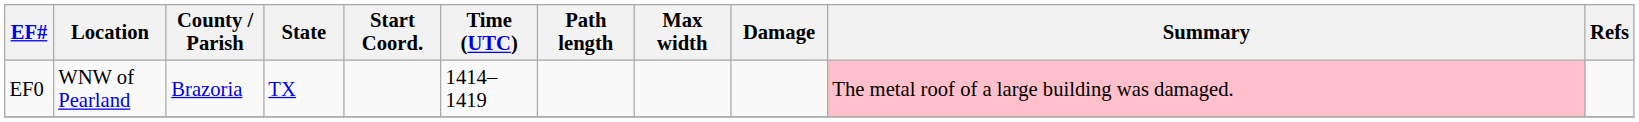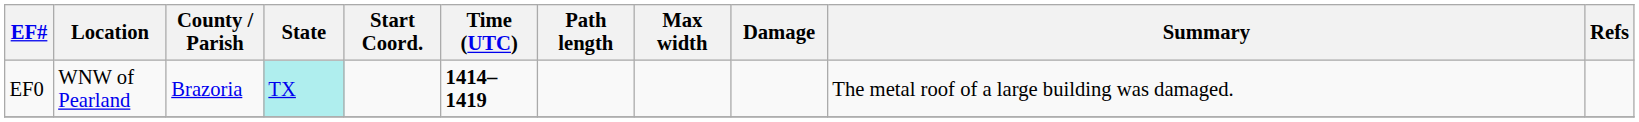(282, 88) no background -> (282, 88) paleturquoise background
(471, 88) normal -> (471, 88) bold
(1033, 88) pink background -> (1033, 88) no background
